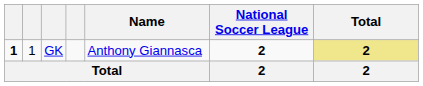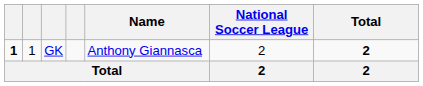(262, 50) bold -> (262, 50) normal
(366, 50) khaki background -> (366, 50) no background
